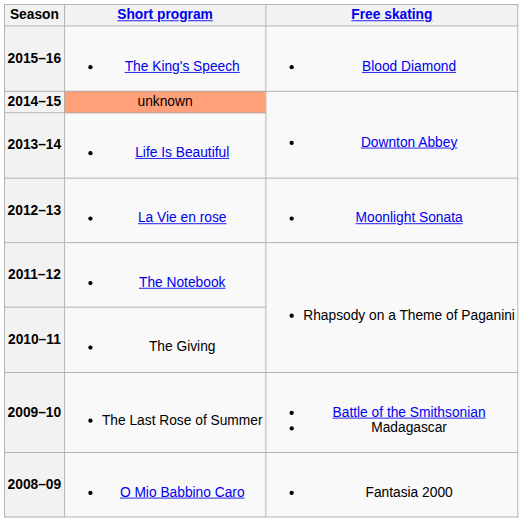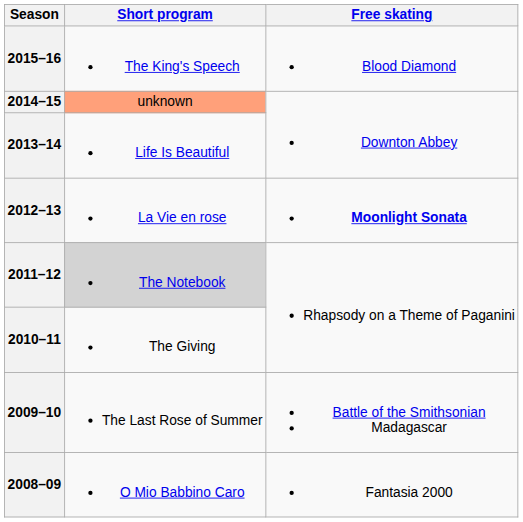(392, 218) normal -> (392, 218) bold
(165, 283) no background -> (165, 283) lightgrey background
